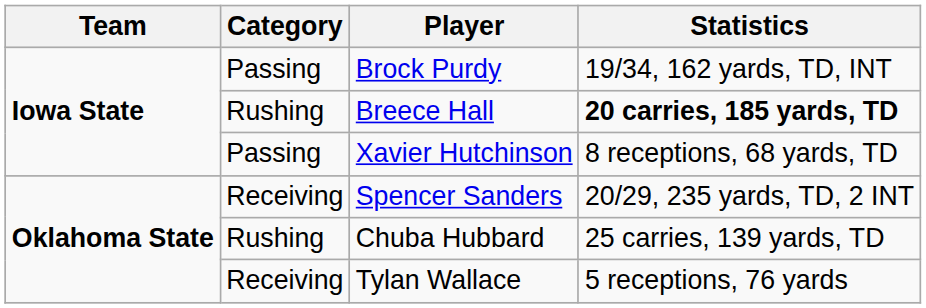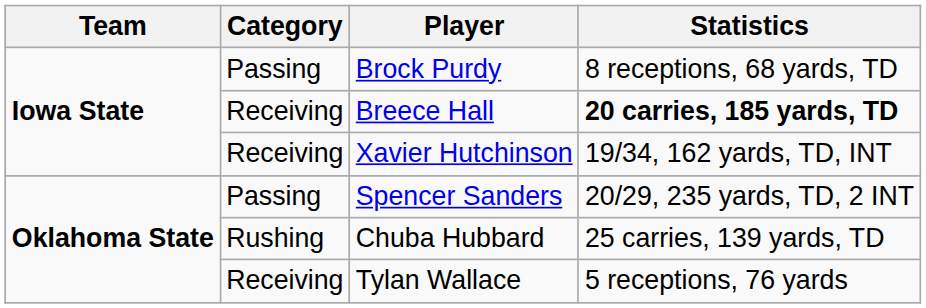(738, 68) 19/34, 162 yards, TD, INT -> (741, 68) 8 receptions, 68 yards, TD
(275, 111) Rushing -> (285, 111) Receiving
(274, 153) Passing -> (285, 153) Receiving
(741, 153) 8 receptions, 68 yards, TD -> (738, 153) 19/34, 162 yards, TD, INT
(285, 195) Receiving -> (274, 195) Passing
